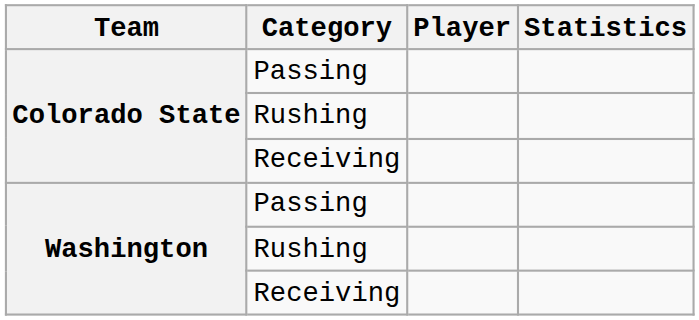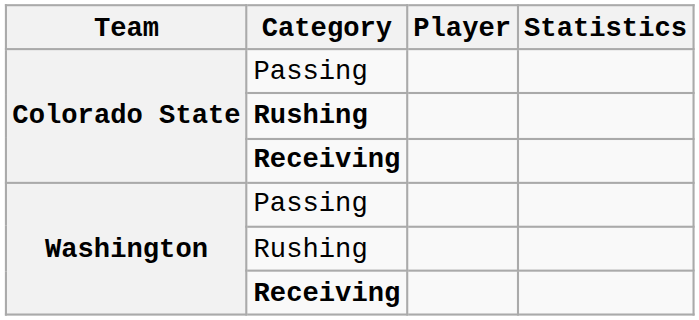(311, 116) normal -> (311, 116) bold
(327, 160) normal -> (327, 160) bold
(327, 293) normal -> (327, 293) bold
